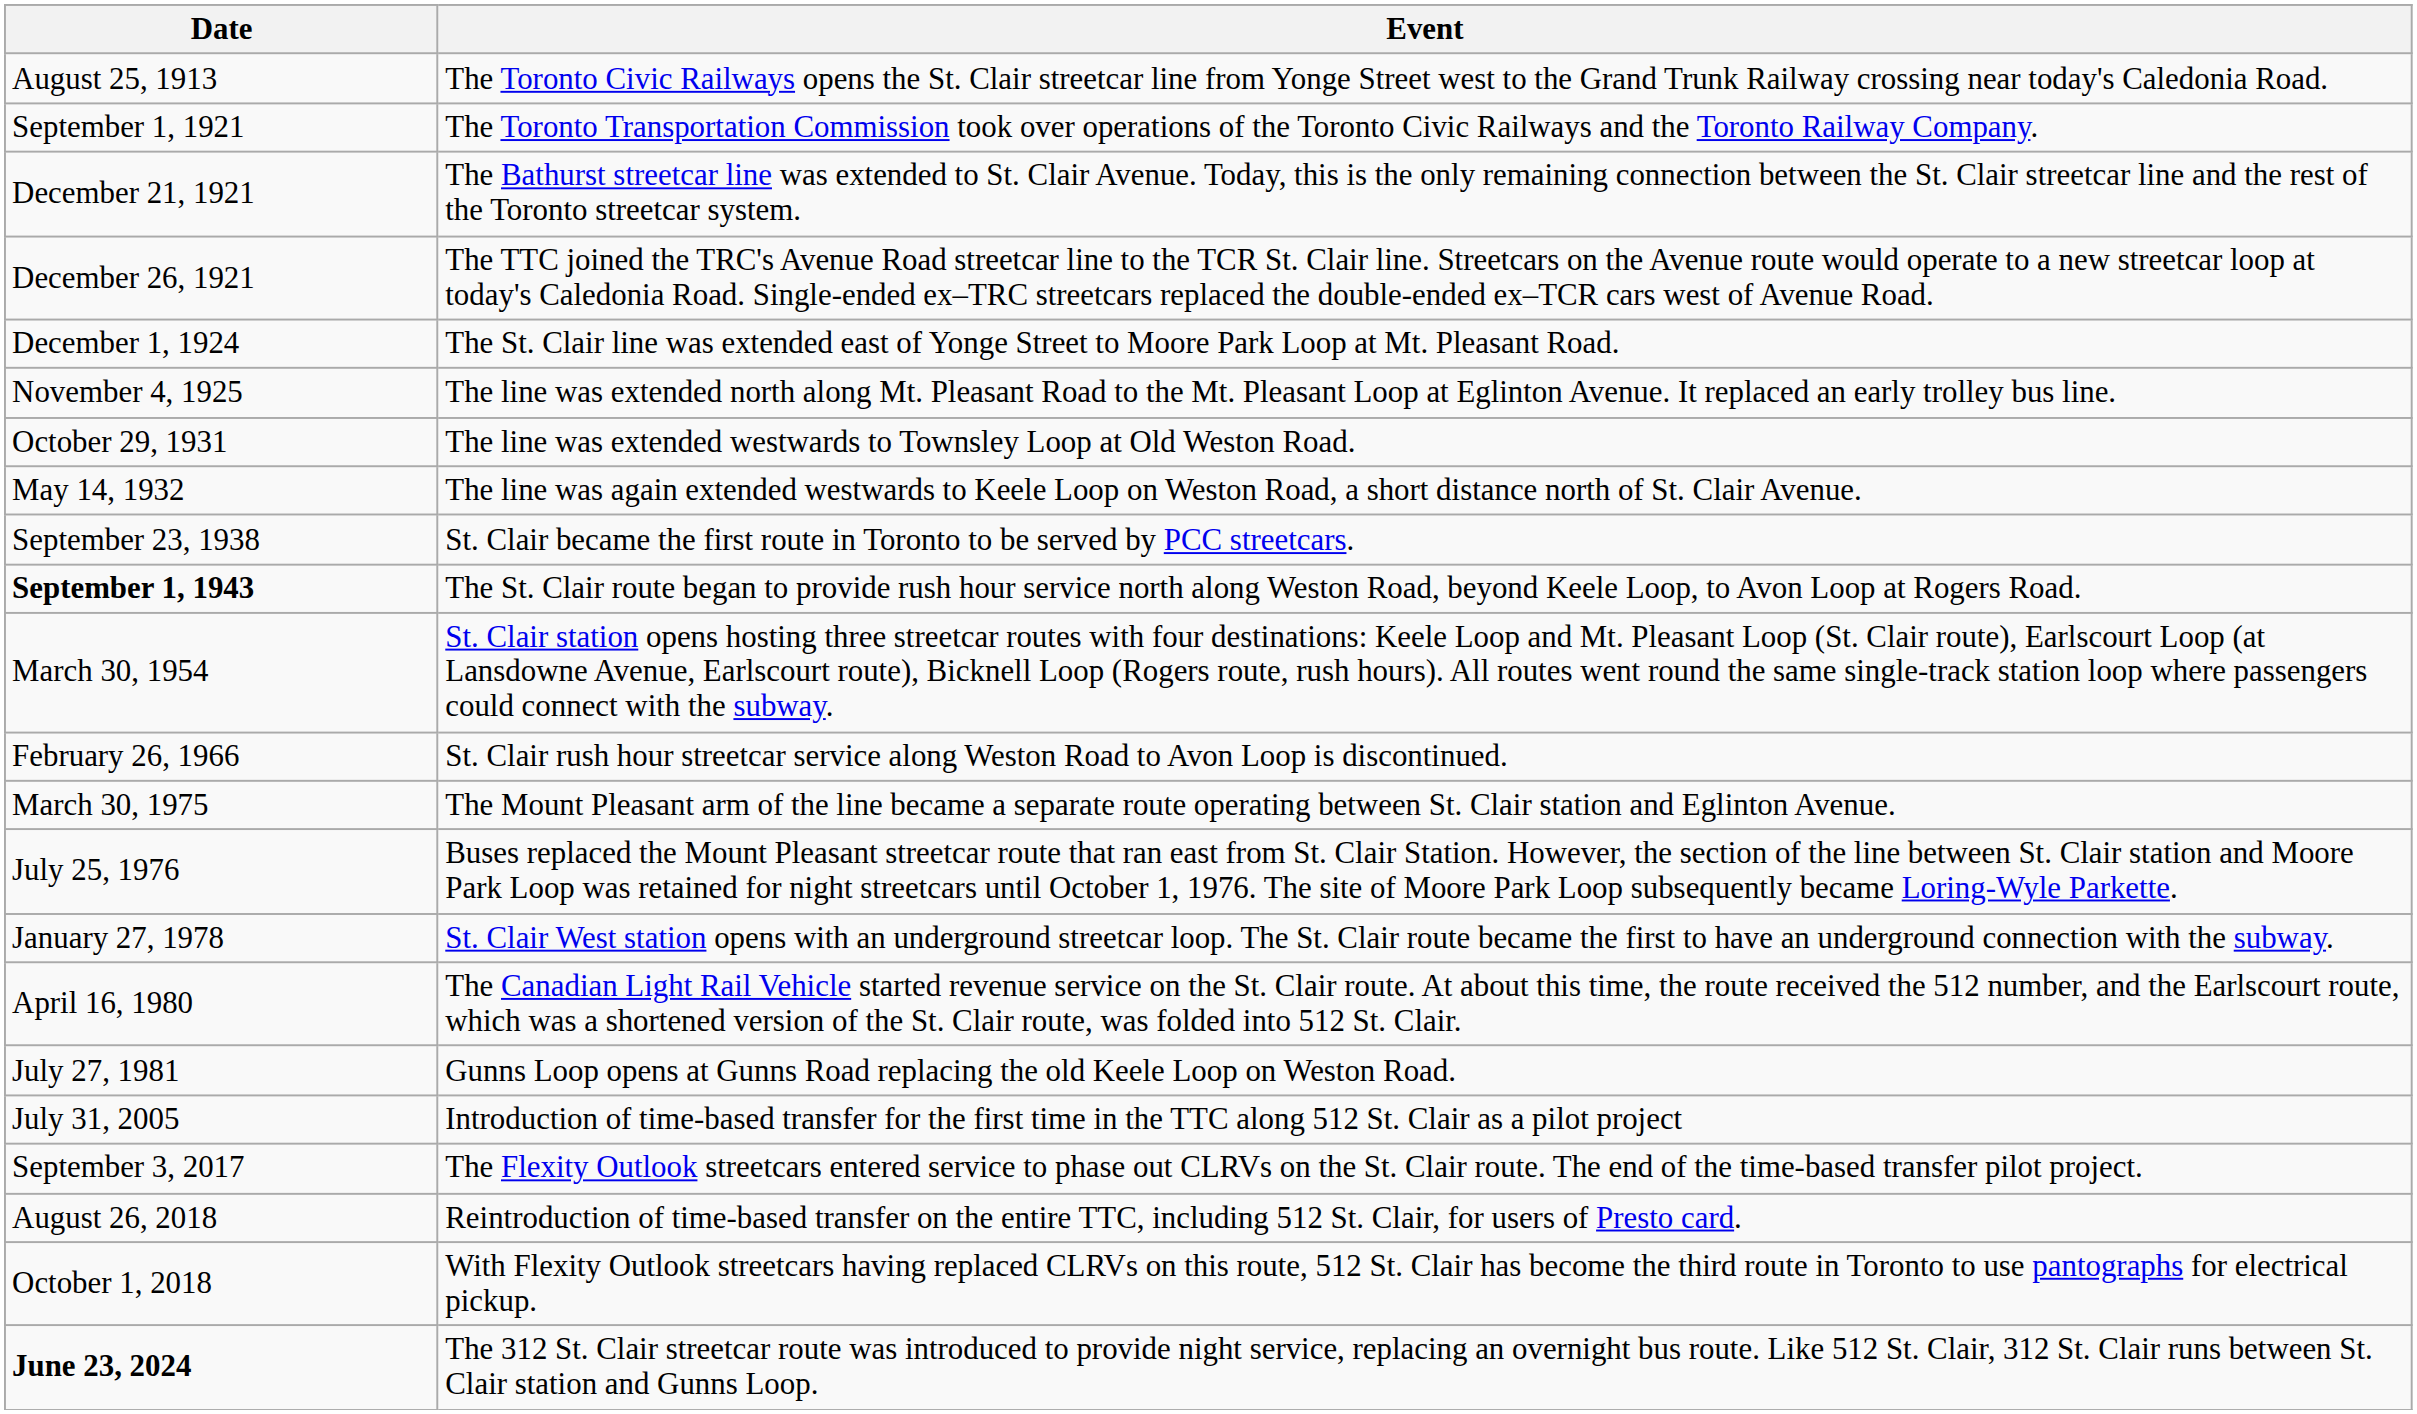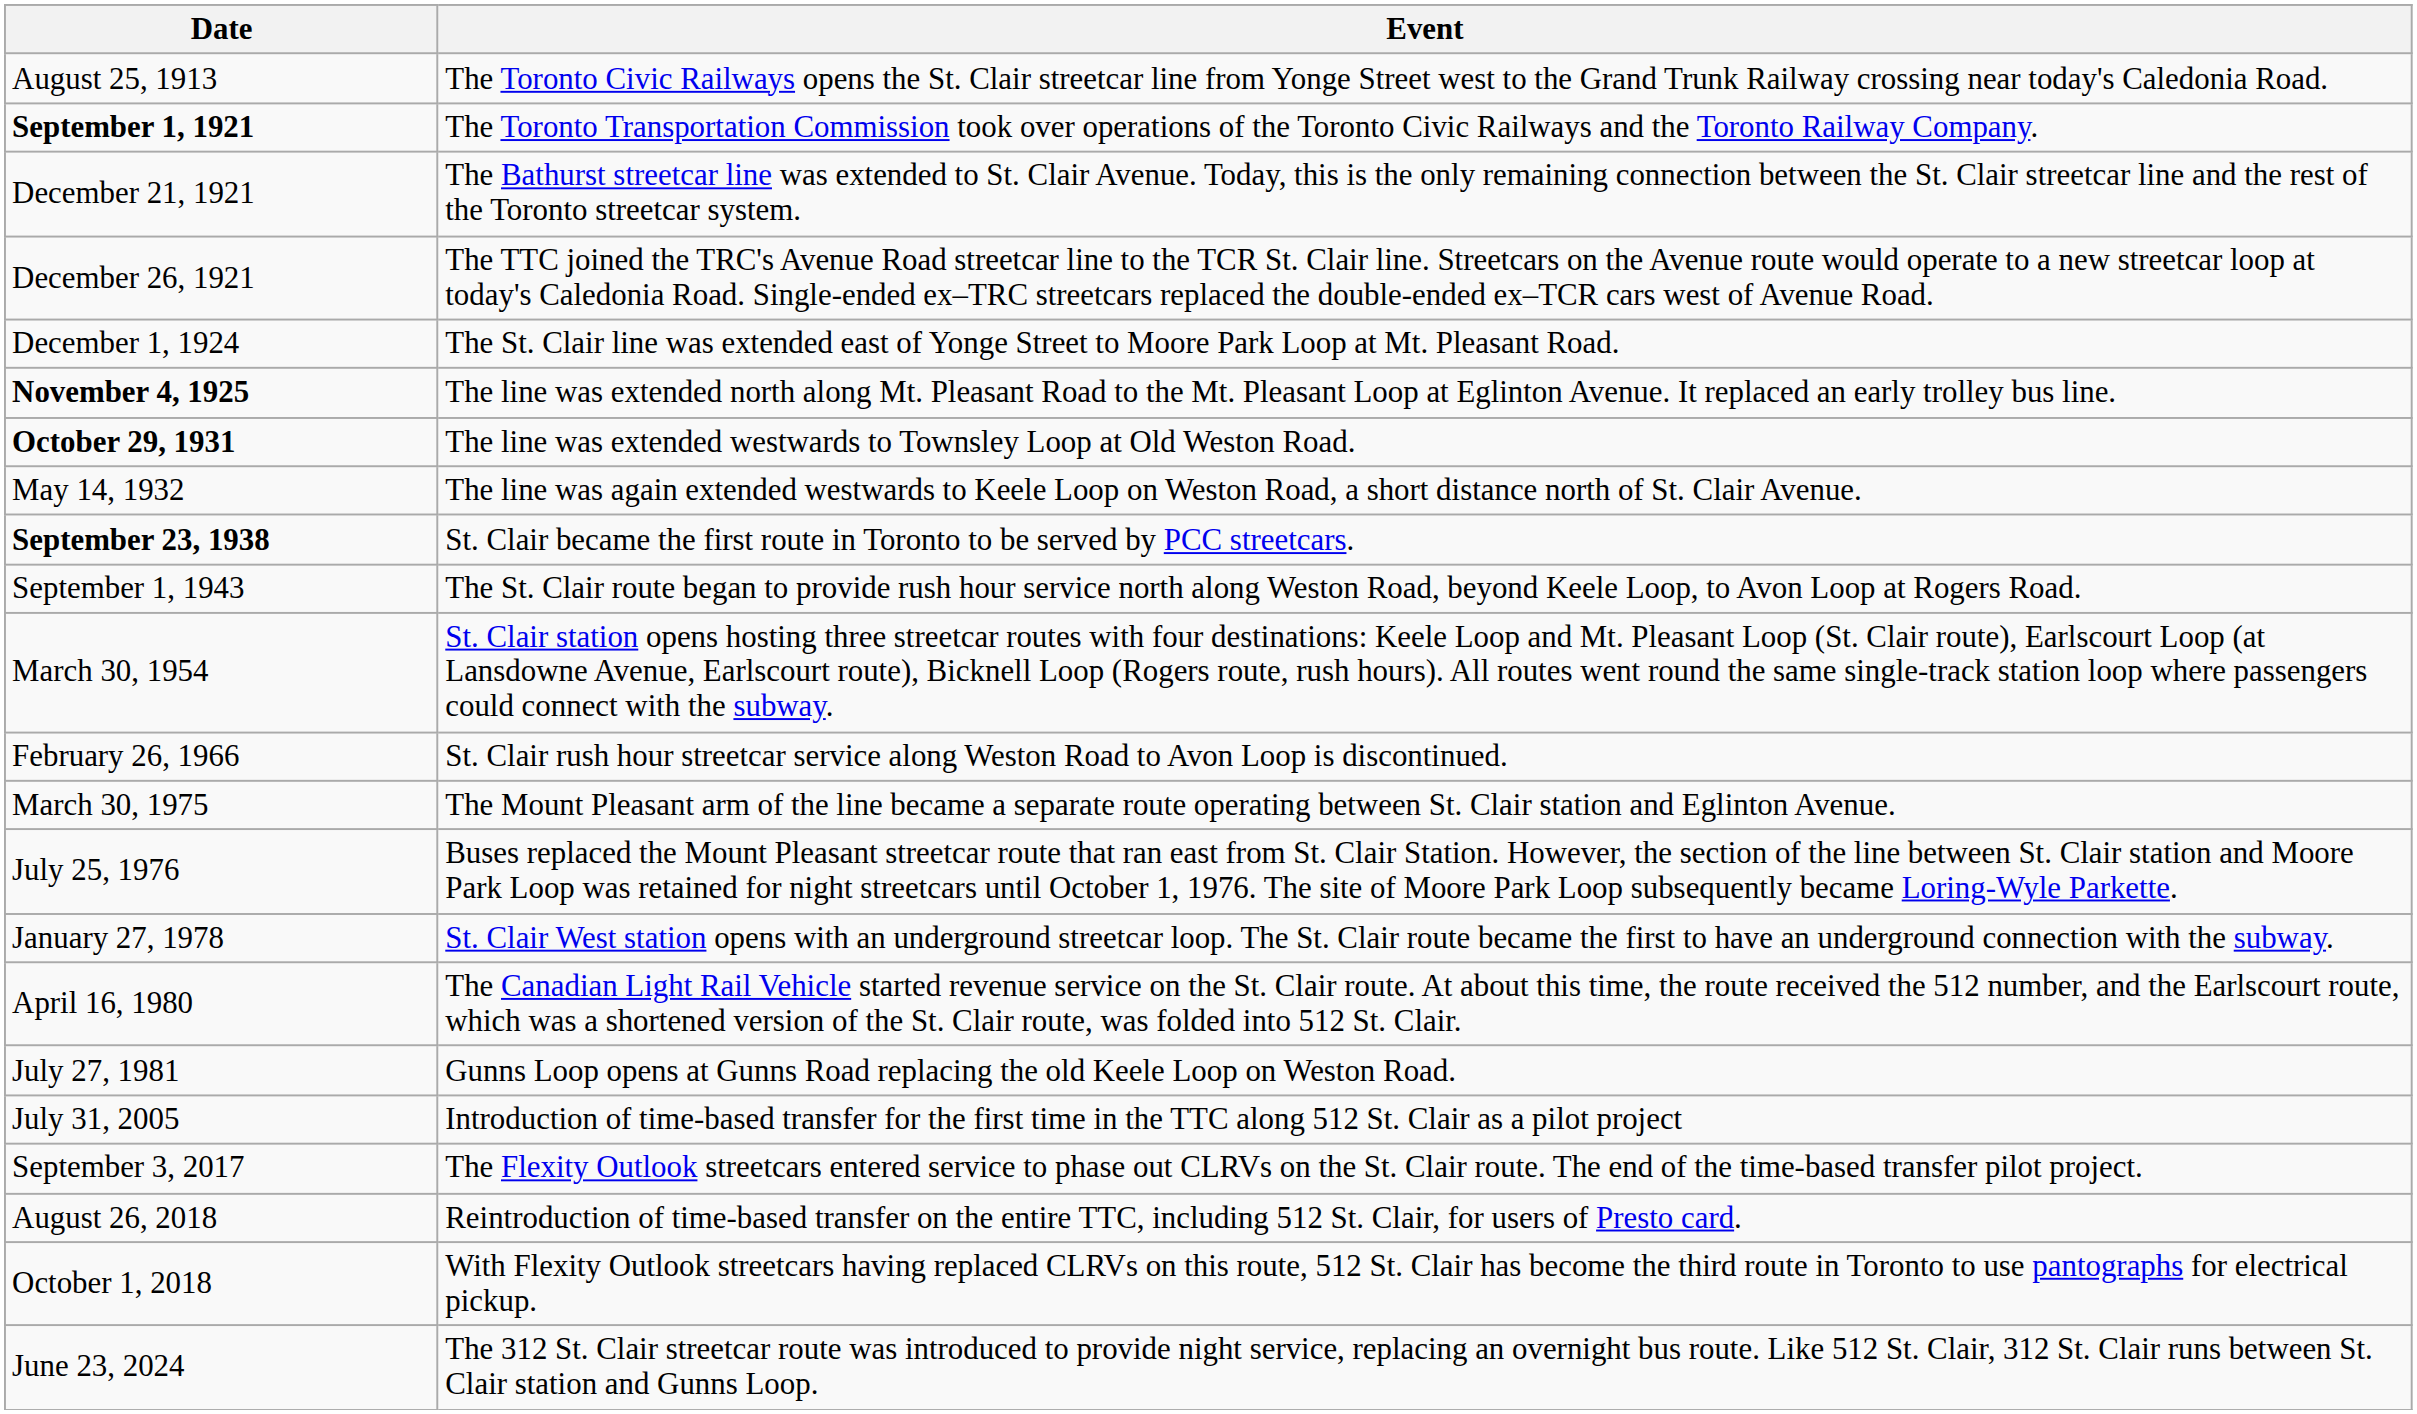(128, 126) normal -> (133, 126) bold
(127, 392) normal -> (131, 392) bold
(120, 441) normal -> (124, 441) bold
(136, 539) normal -> (141, 539) bold
(133, 588) bold -> (128, 588) normal
(102, 1366) bold -> (98, 1366) normal
